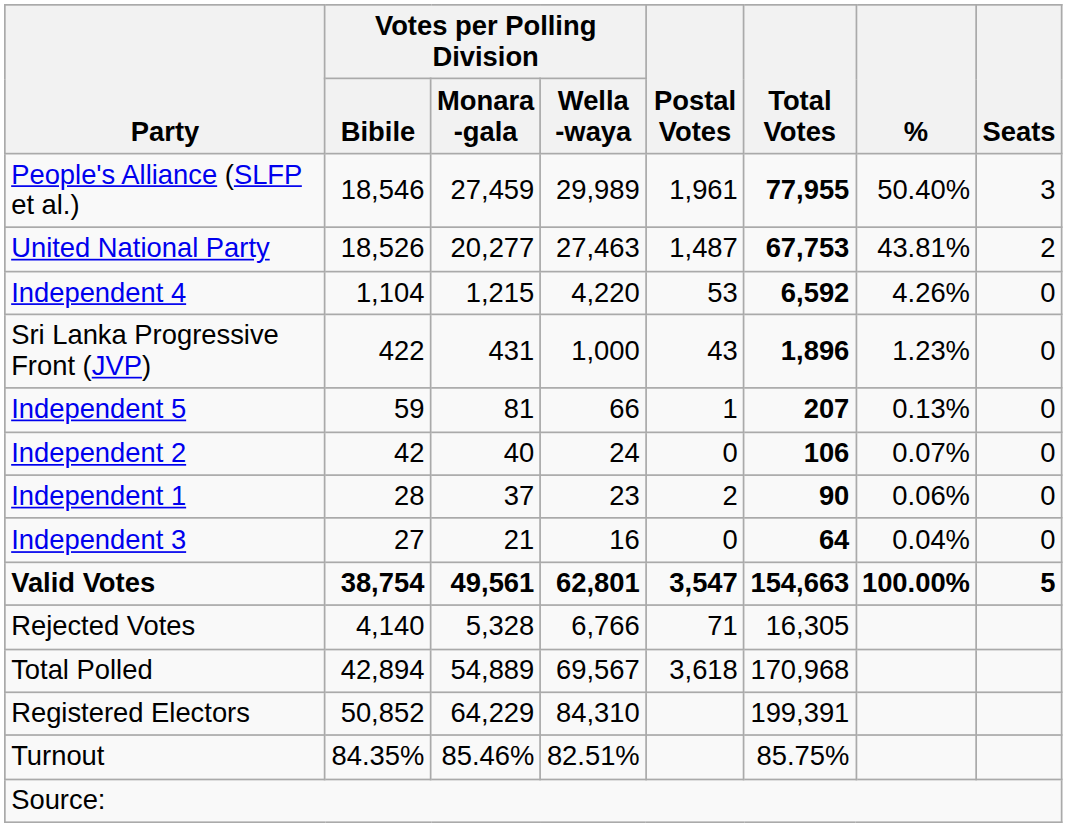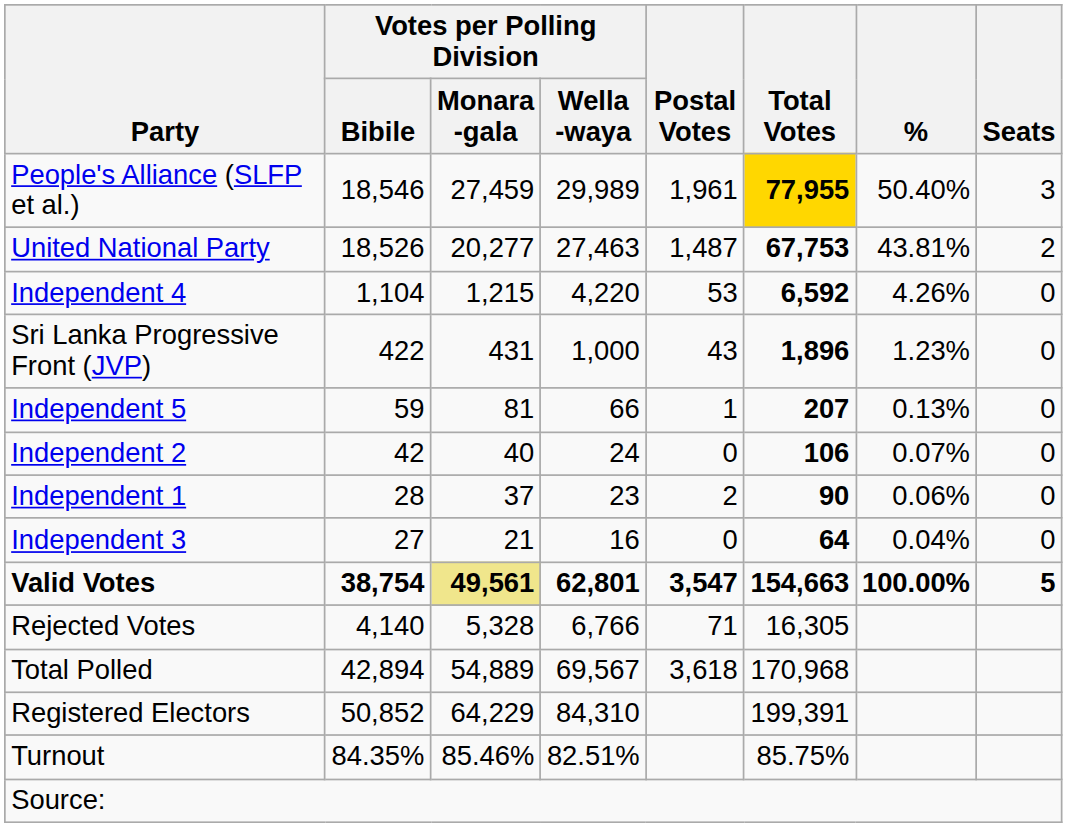(807, 189) no background -> (807, 189) gold background
(492, 583) no background -> (492, 583) khaki background
